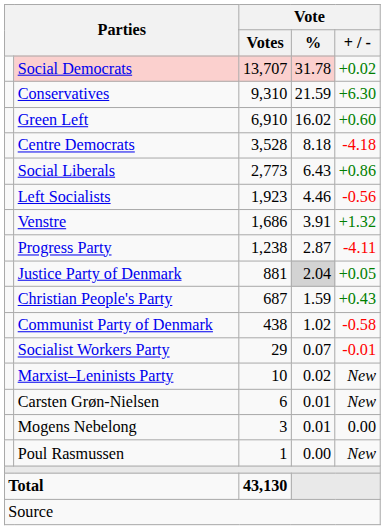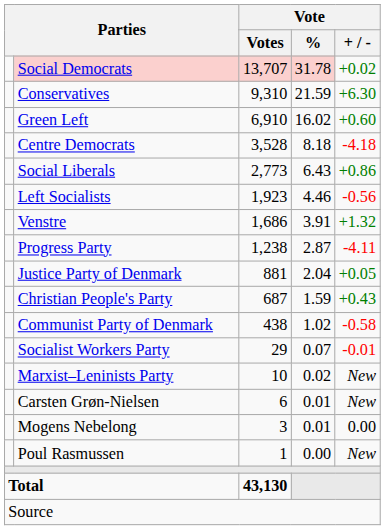(317, 273) lightgrey background -> (317, 273) no background
